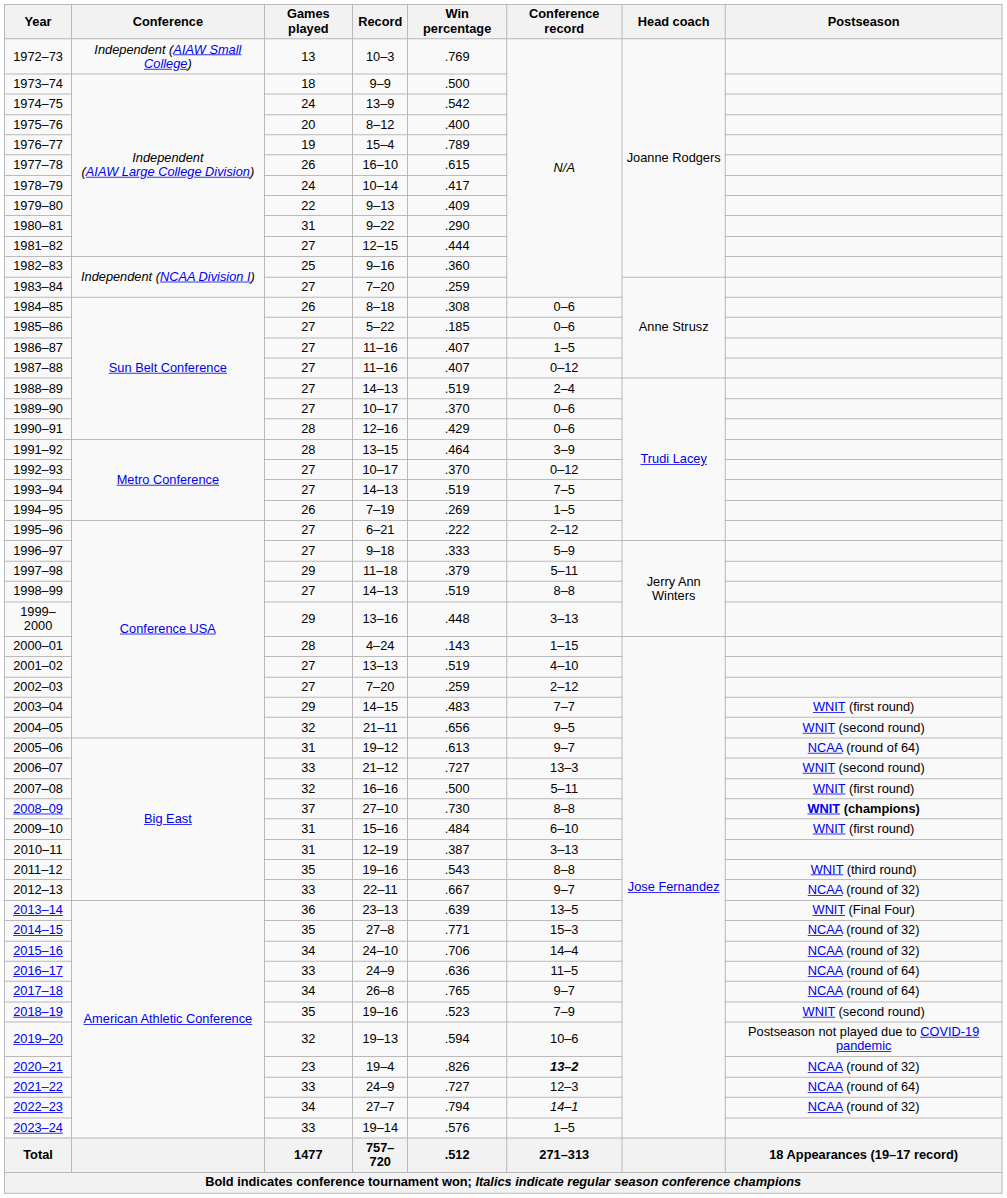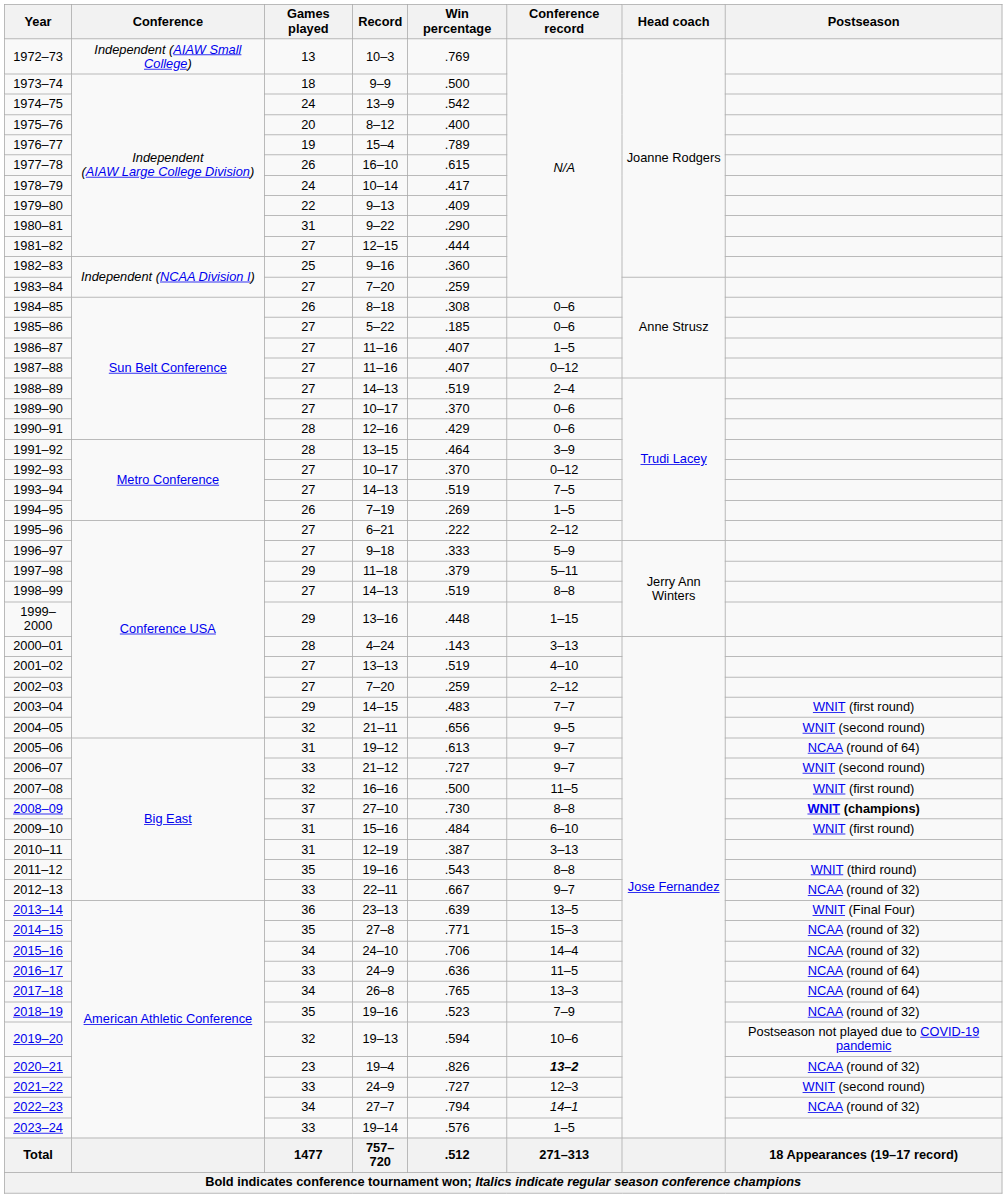(564, 619) 3–13 -> (564, 619) 1–15
(564, 646) 1–15 -> (564, 646) 3–13
(564, 768) 13–3 -> (564, 768) 9–7
(564, 788) 5–11 -> (564, 788) 11–5
(564, 991) 9–7 -> (564, 991) 13–3
(864, 1011) WNIT (second round) -> (864, 1011) NCAA (round of 32)
(864, 1087) NCAA (round of 64) -> (864, 1087) WNIT (second round)
